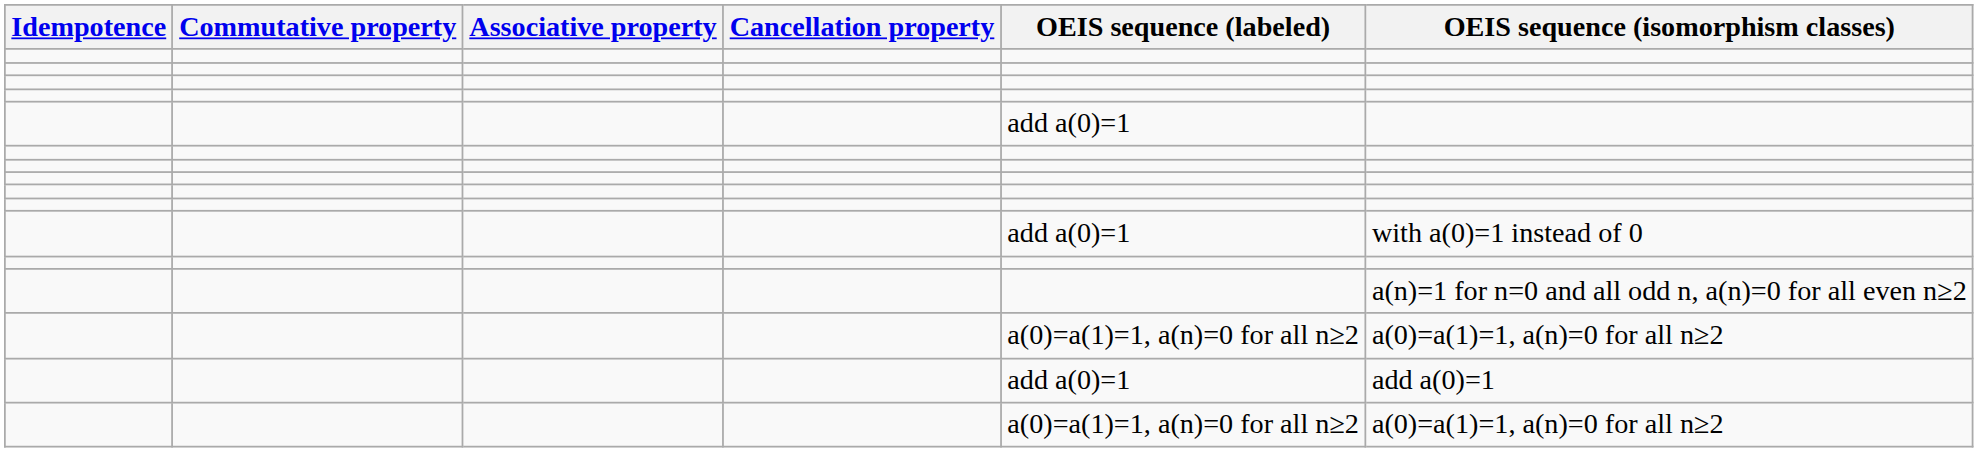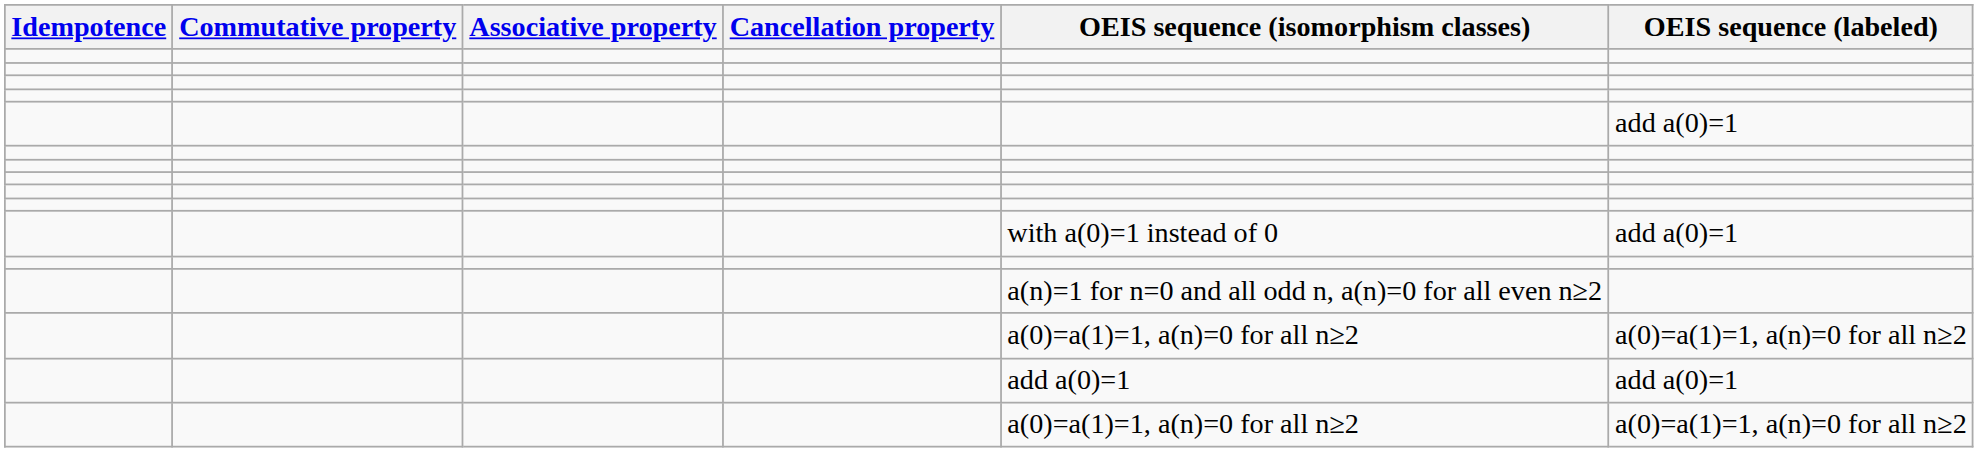columns swapped: (1183, 26) <-> (1669, 26)
